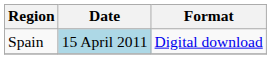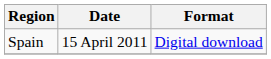(105, 41) lightblue background -> (105, 41) no background
